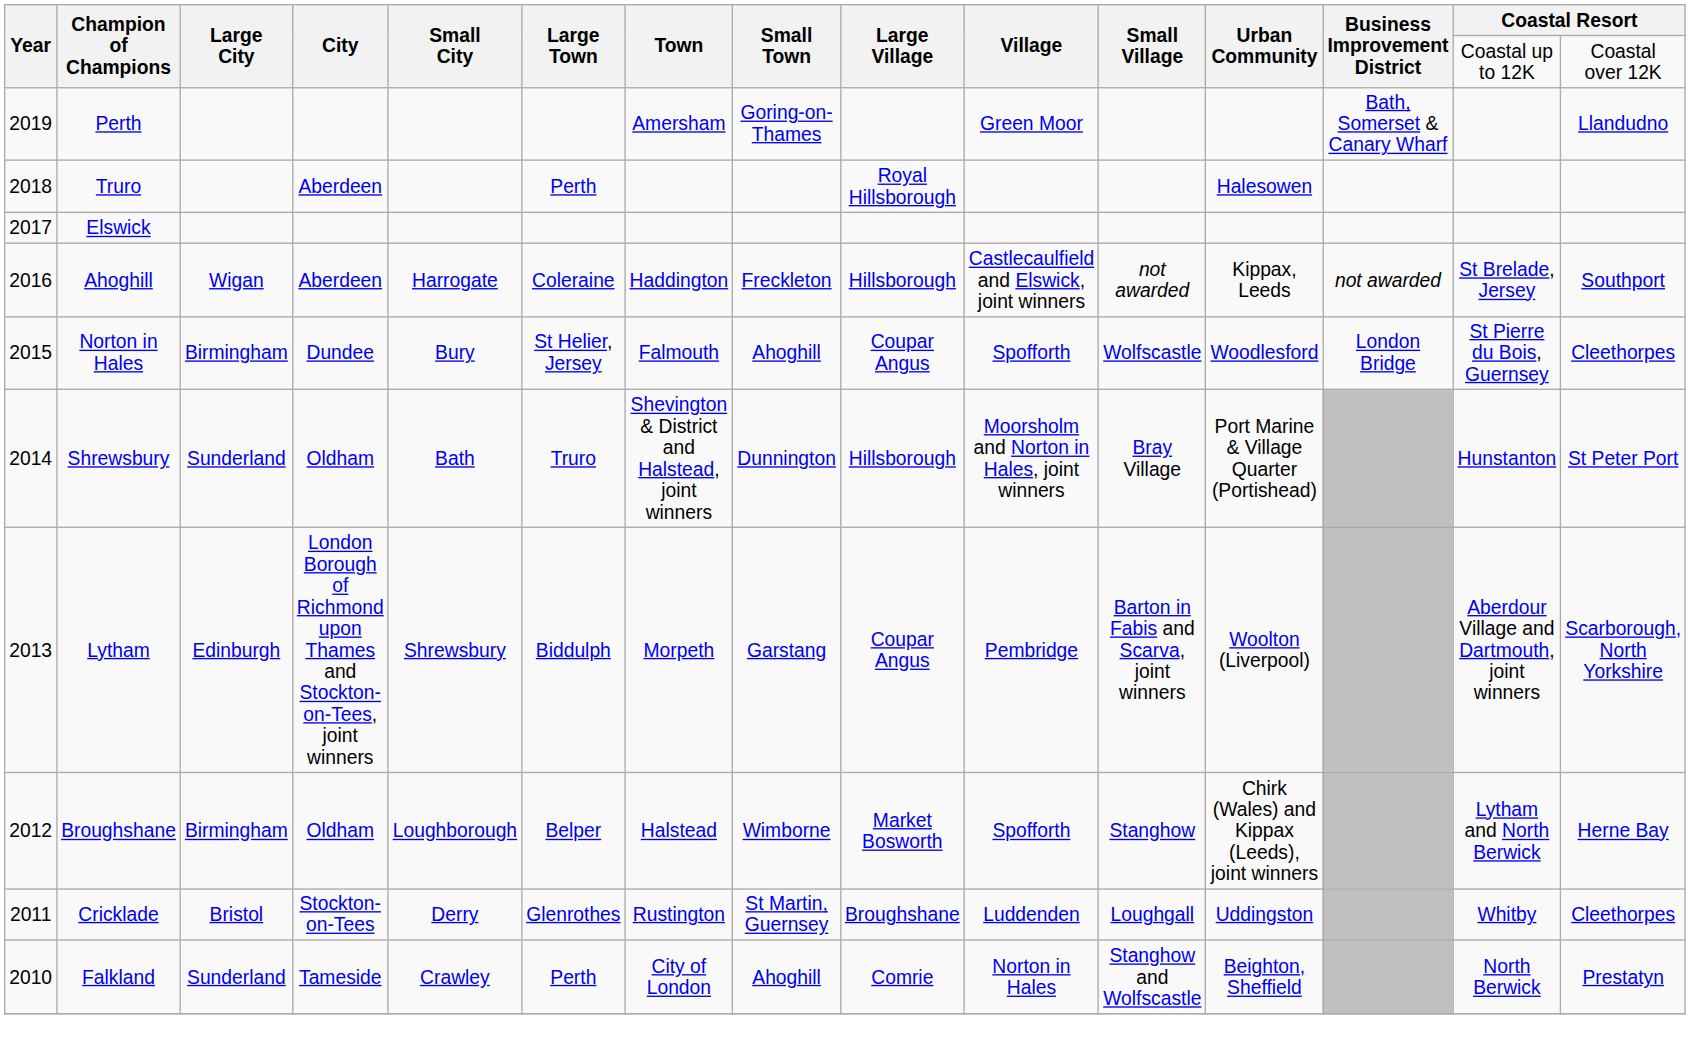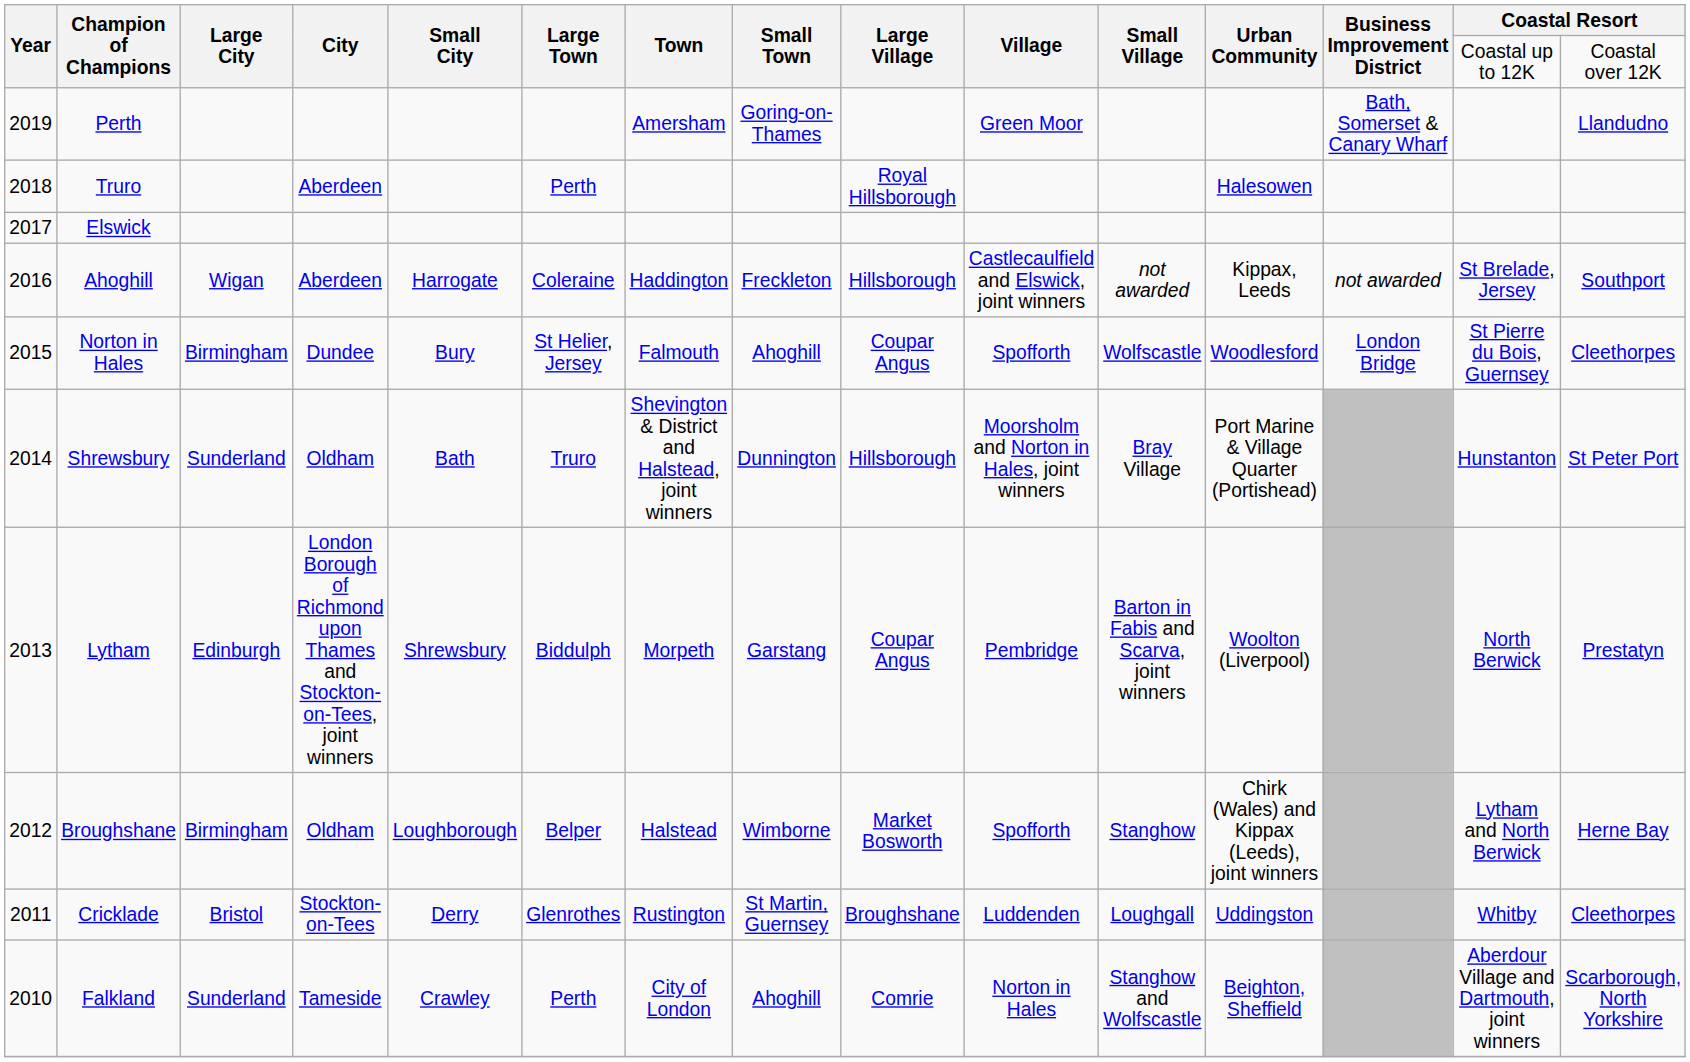(1507, 650) Aberdour Village and Dartmouth, joint winners -> (1507, 650) North Berwick
(1623, 650) Scarborough, North Yorkshire -> (1623, 650) Prestatyn
(1507, 977) North Berwick -> (1507, 999) Aberdour Village and Dartmouth, joint winners
(1623, 977) Prestatyn -> (1623, 999) Scarborough, North Yorkshire
